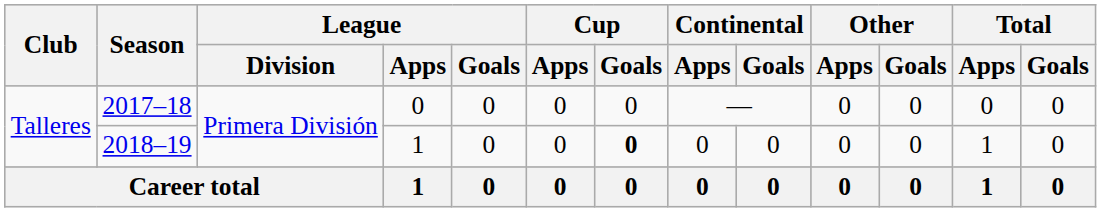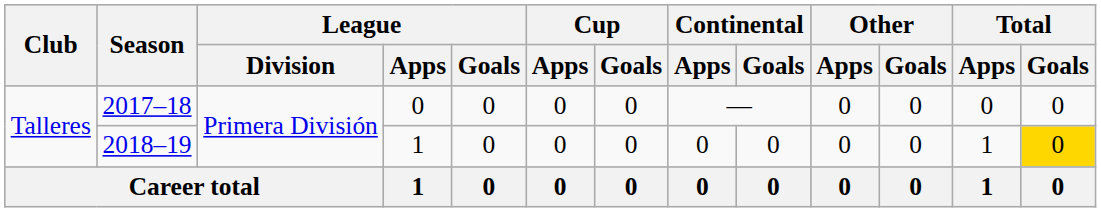(631, 145) bold -> (631, 145) normal
(1058, 145) no background -> (1058, 145) gold background
